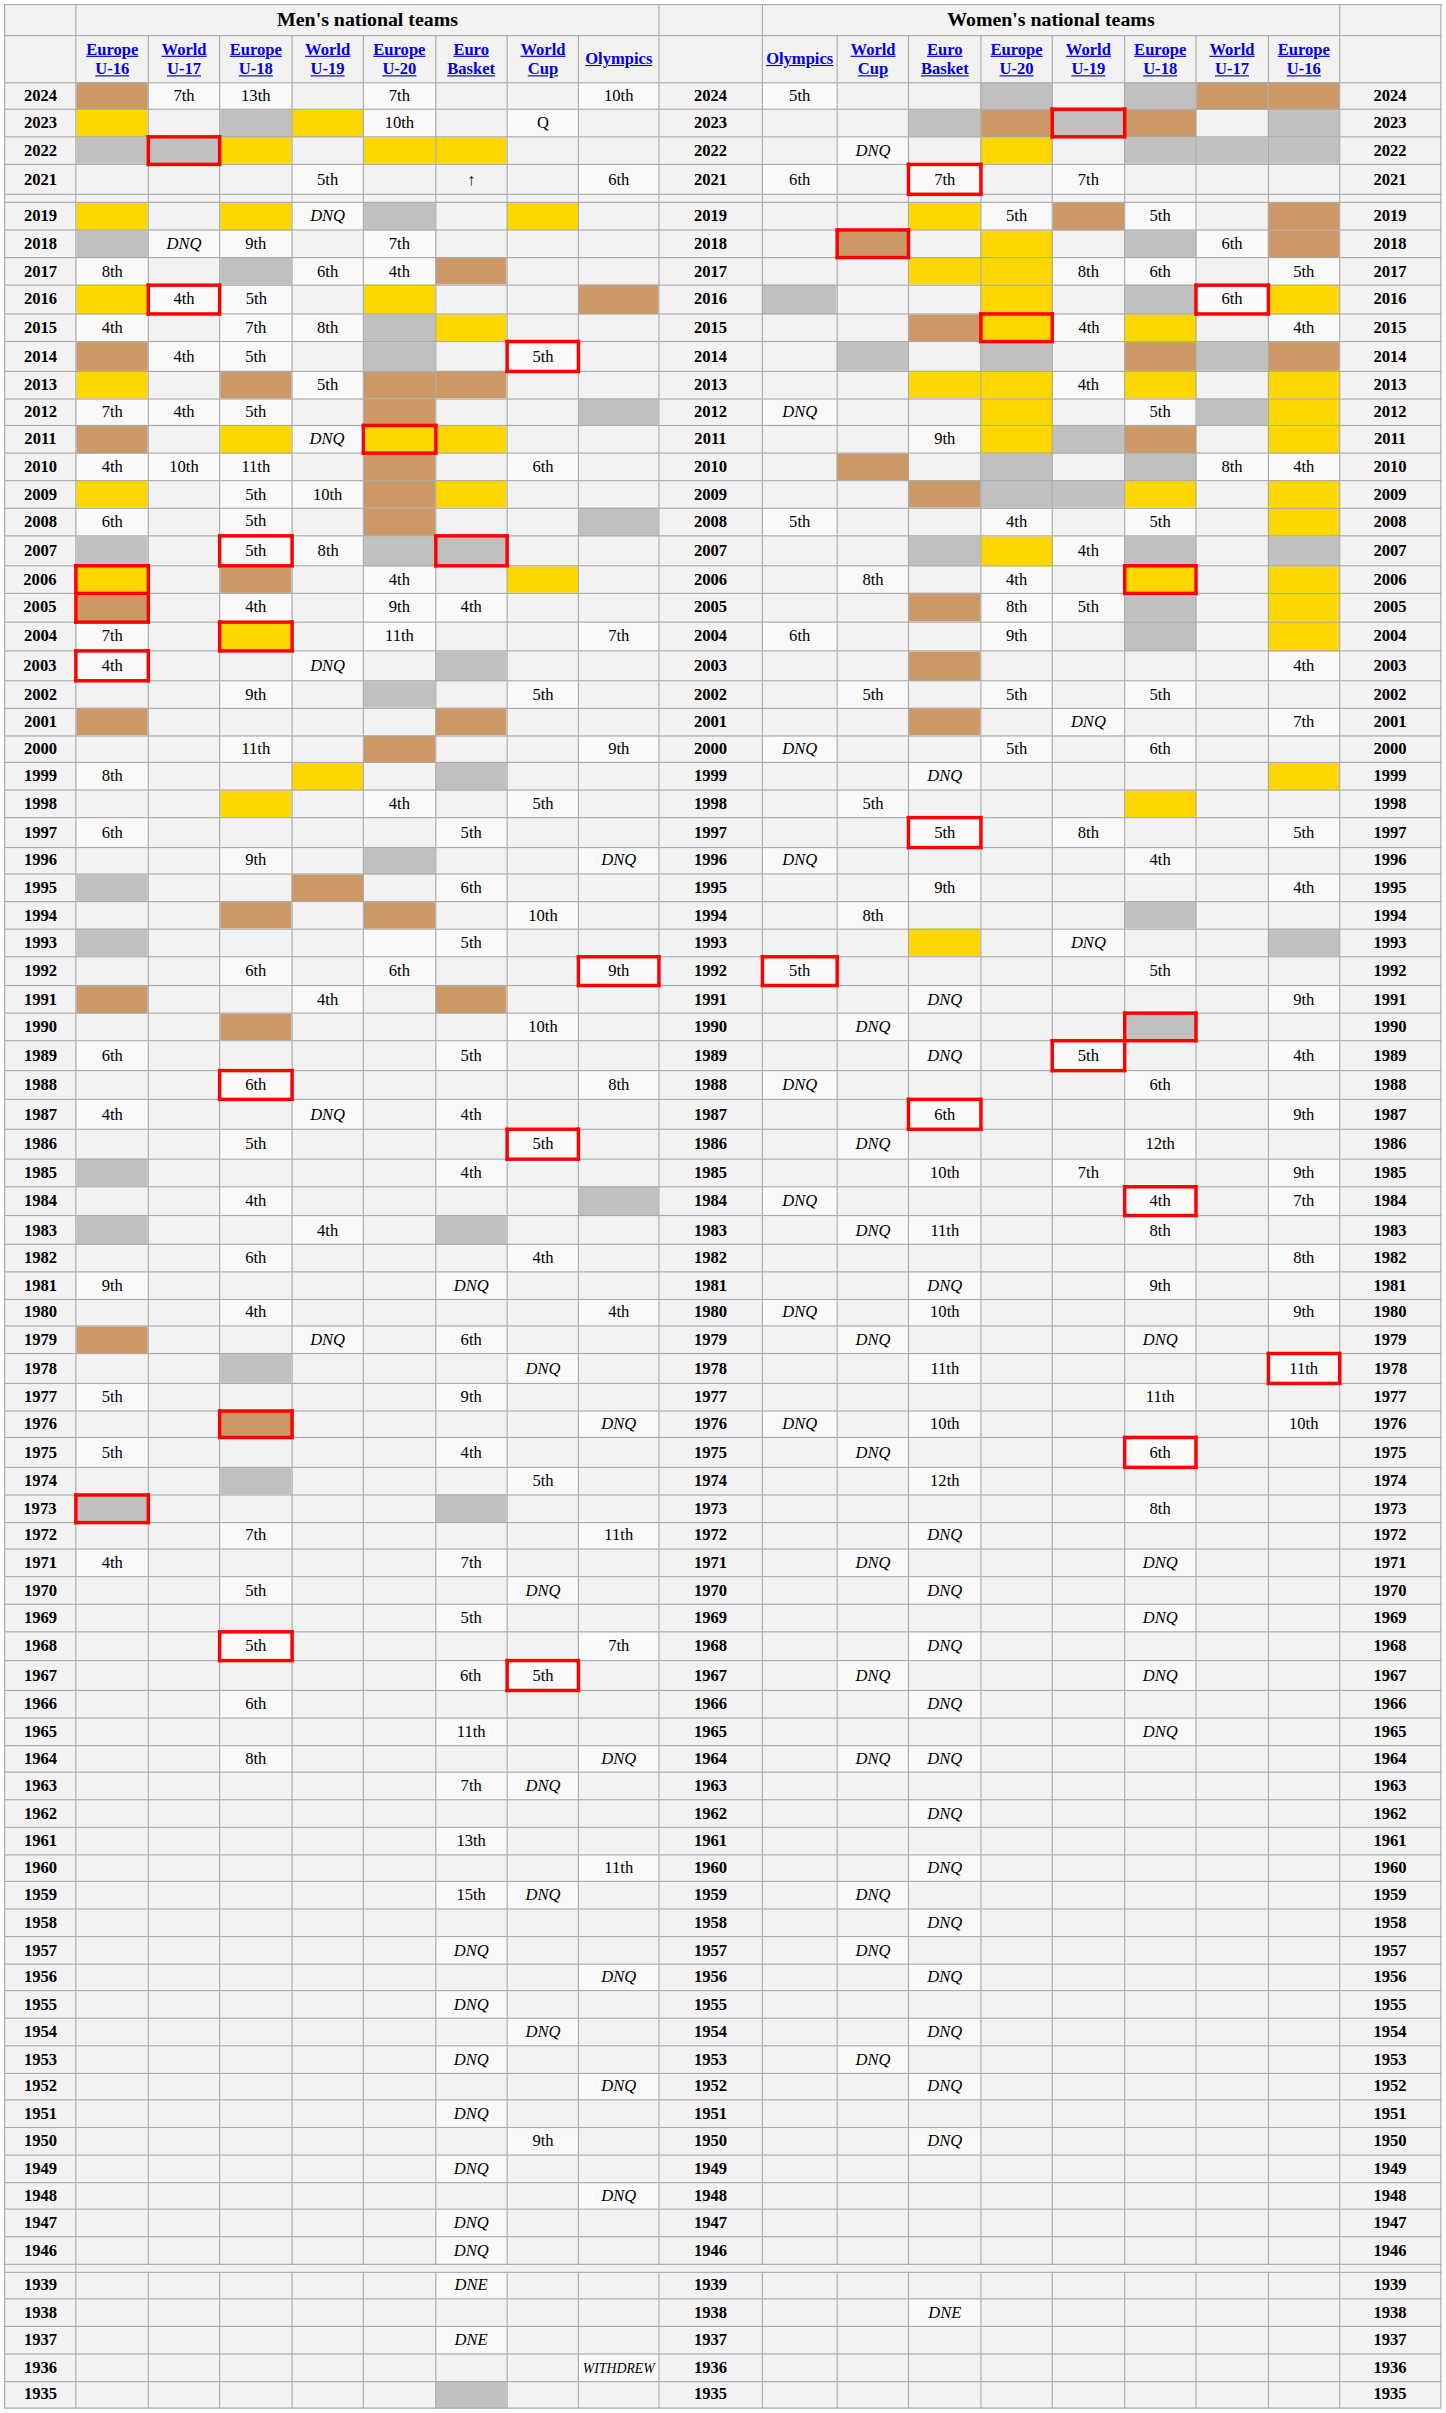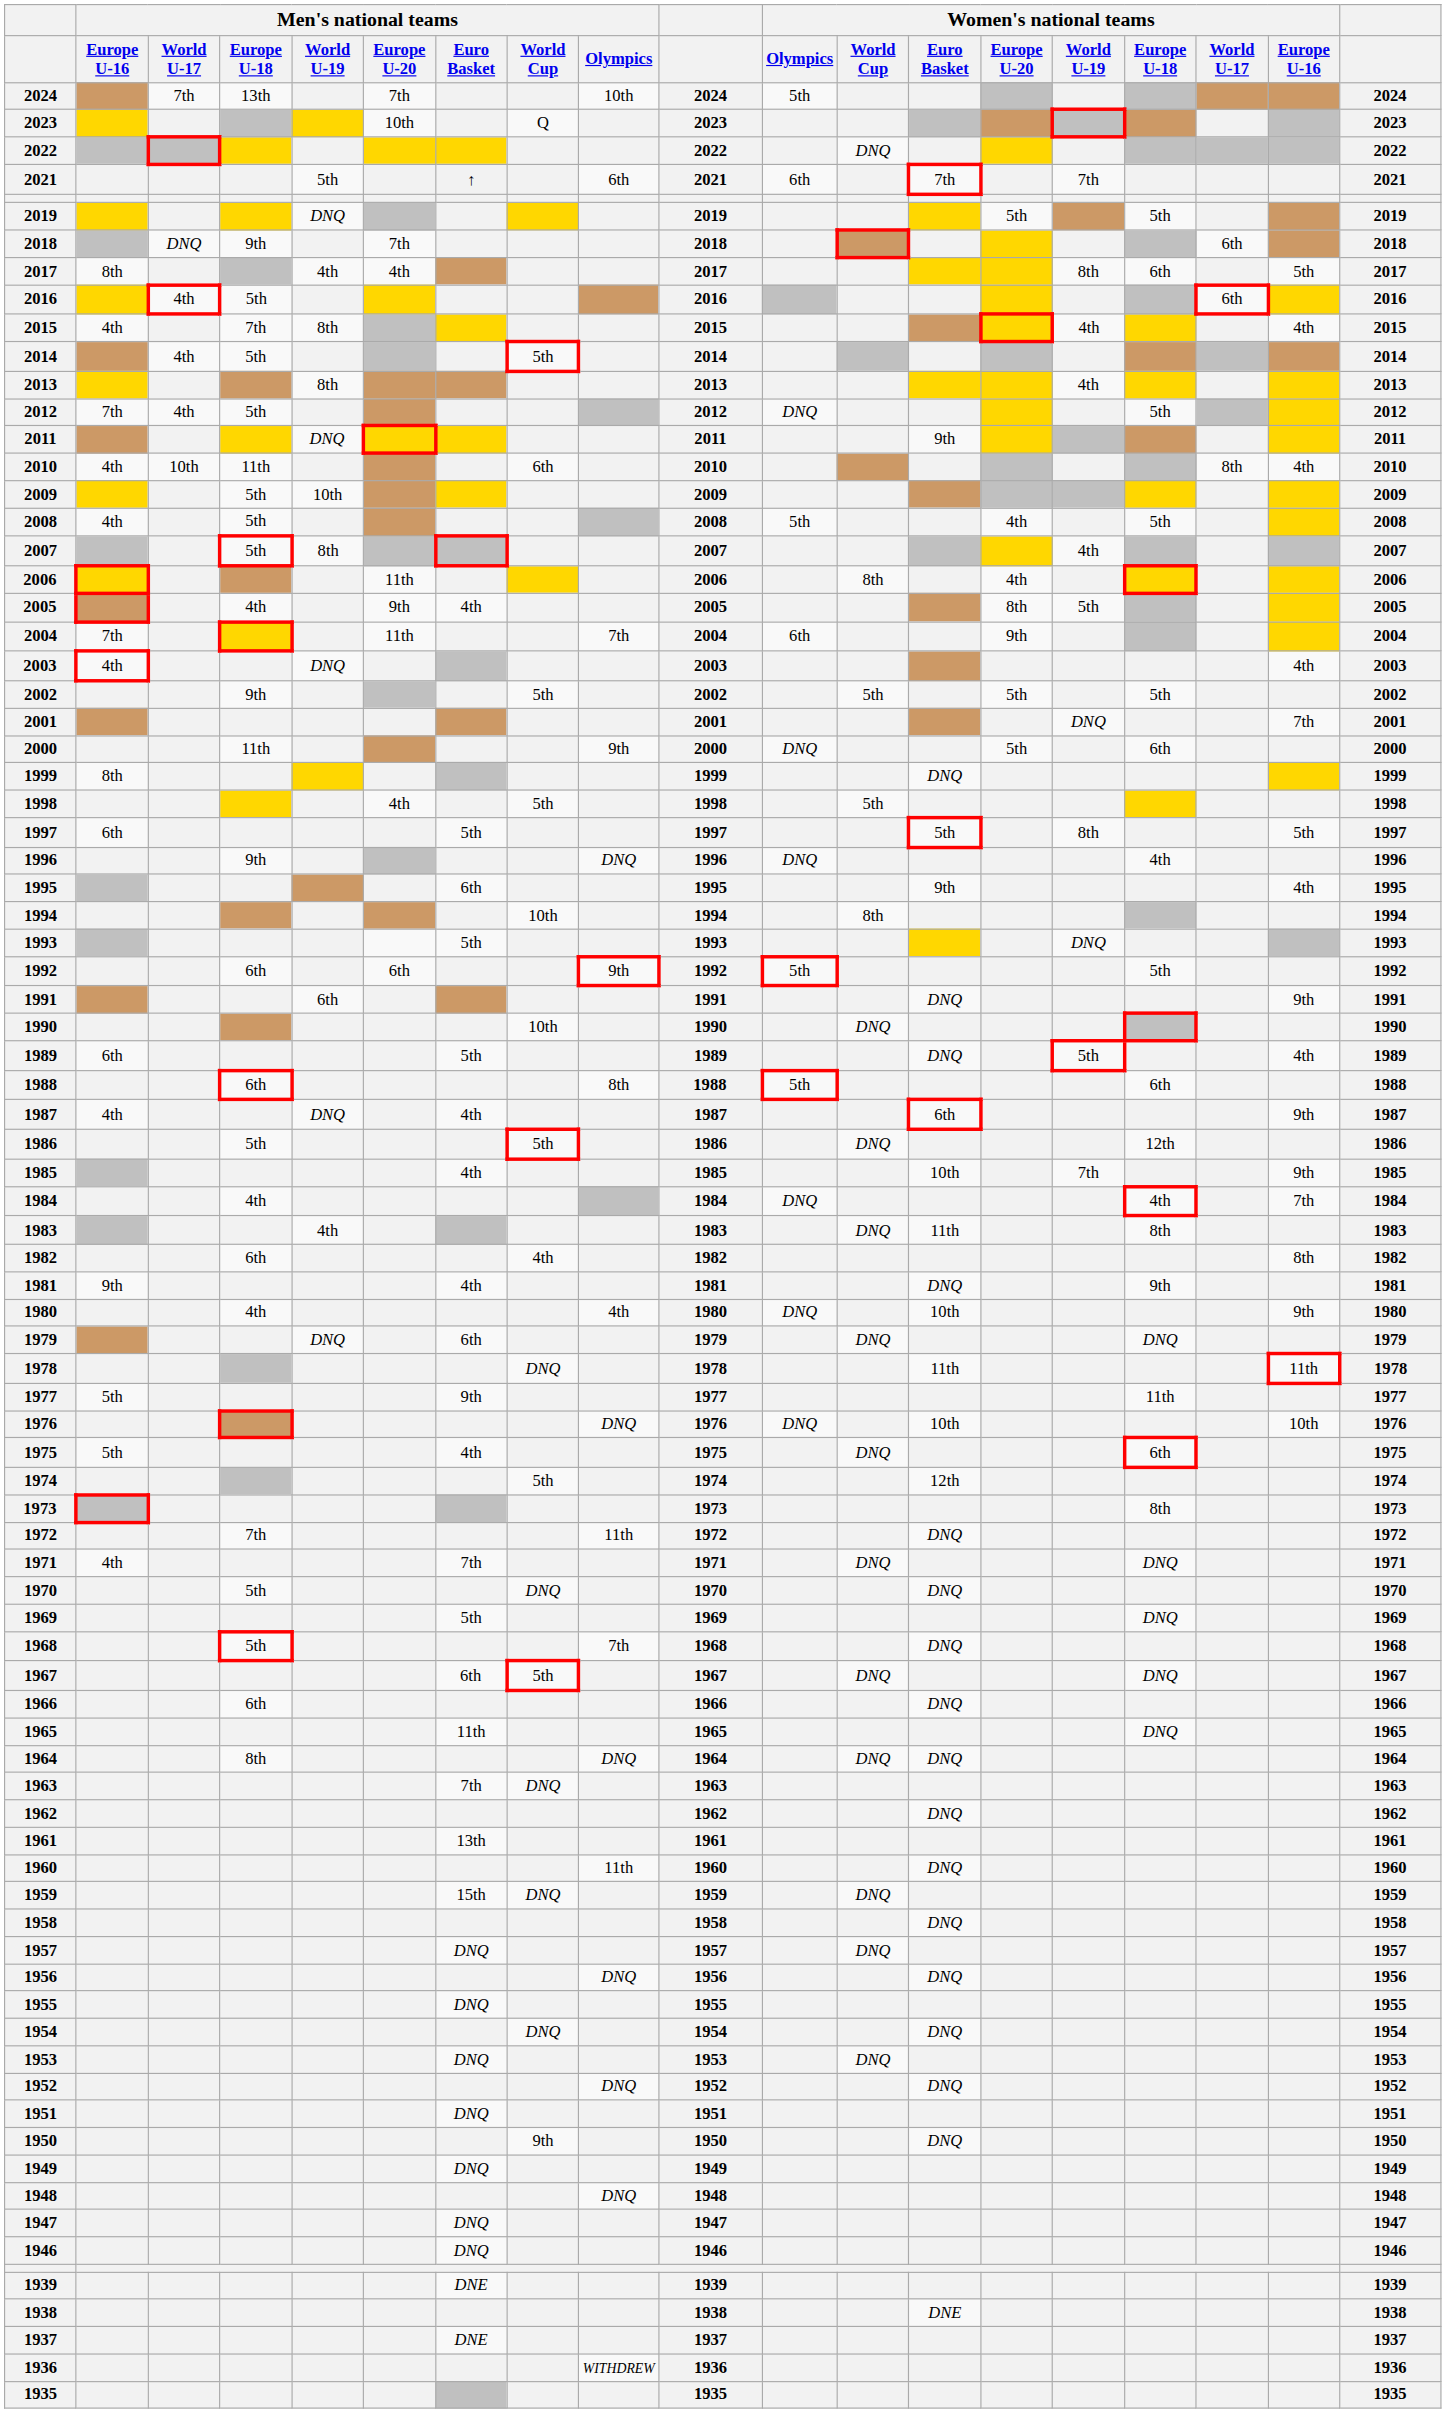(328, 271) 6th -> (328, 271) 4th
(328, 385) 5th -> (328, 385) 8th
(112, 522) 6th -> (112, 522) 4th
(399, 579) 4th -> (399, 579) 11th
(328, 999) 4th -> (328, 999) 6th
(800, 1085) DNQ -> (800, 1085) 5th
(471, 1285) DNQ -> (471, 1285) 4th
